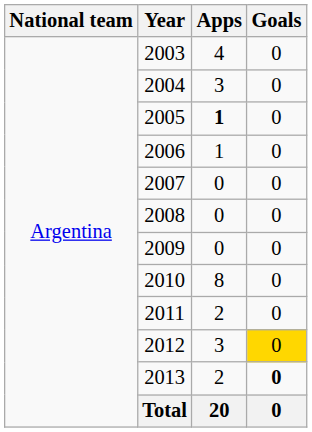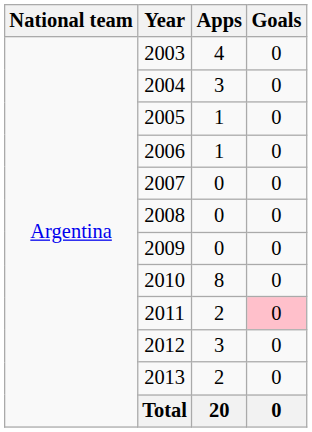(219, 118) bold -> (219, 118) normal
(276, 313) no background -> (276, 313) pink background
(276, 345) gold background -> (276, 345) no background
(276, 378) bold -> (276, 378) normal
